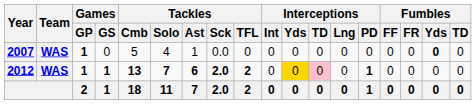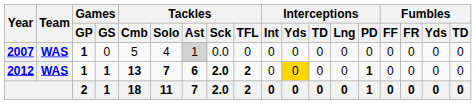(195, 52) no background -> (195, 52) lightgrey background
(436, 52) bold -> (436, 52) normal
(320, 71) pink background -> (320, 71) no background
